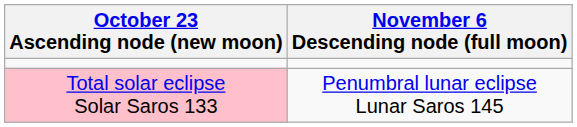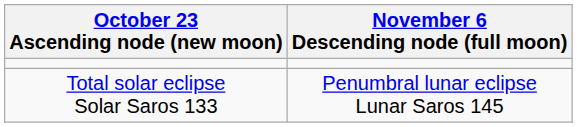(146, 95) pink background -> (146, 95) no background
